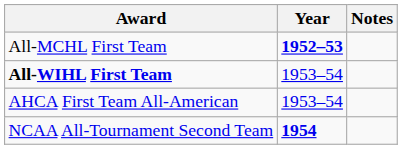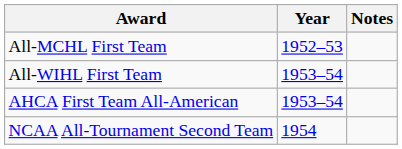(312, 46) bold -> (312, 46) normal
(90, 74) bold -> (85, 74) normal
(299, 130) bold -> (299, 130) normal
